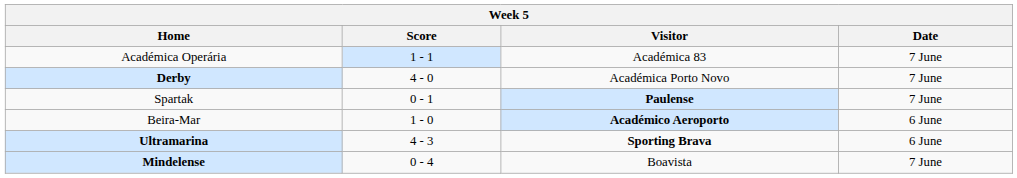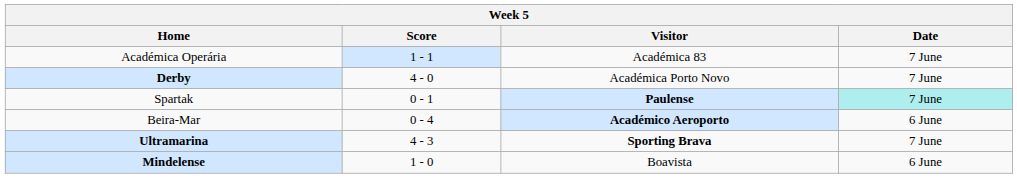(926, 99) no background -> (926, 99) paleturquoise background
(422, 120) 1 - 0 -> (422, 120) 0 - 4
(926, 141) 6 June -> (926, 141) 7 June
(422, 162) 0 - 4 -> (422, 162) 1 - 0
(926, 162) 7 June -> (926, 162) 6 June
